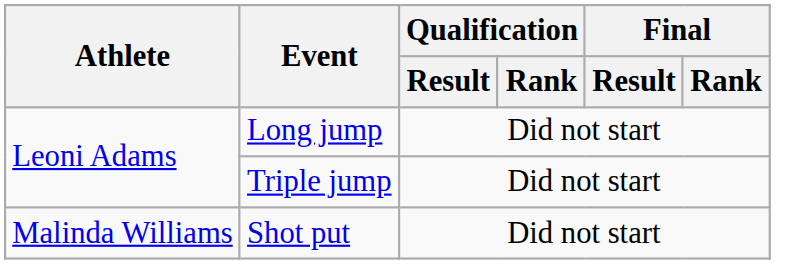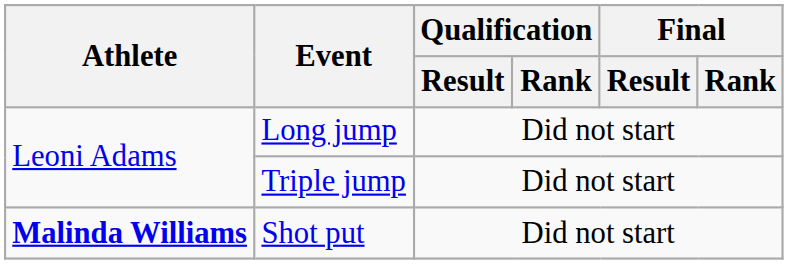(122, 232) normal -> (130, 232) bold
